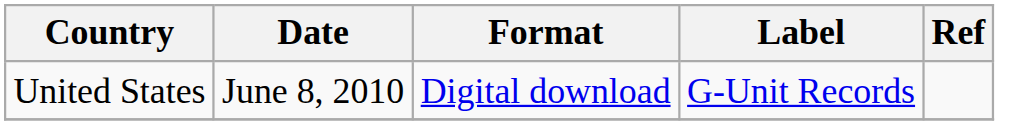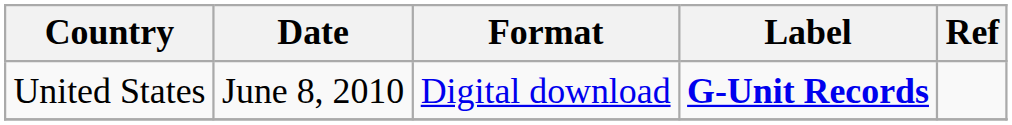(801, 89) normal -> (808, 89) bold
